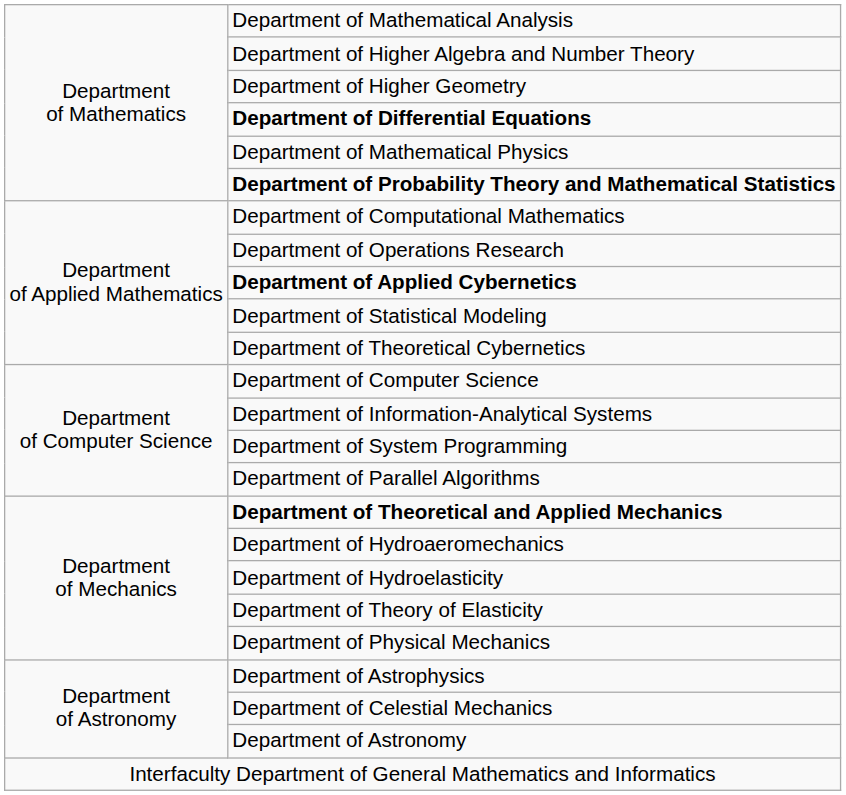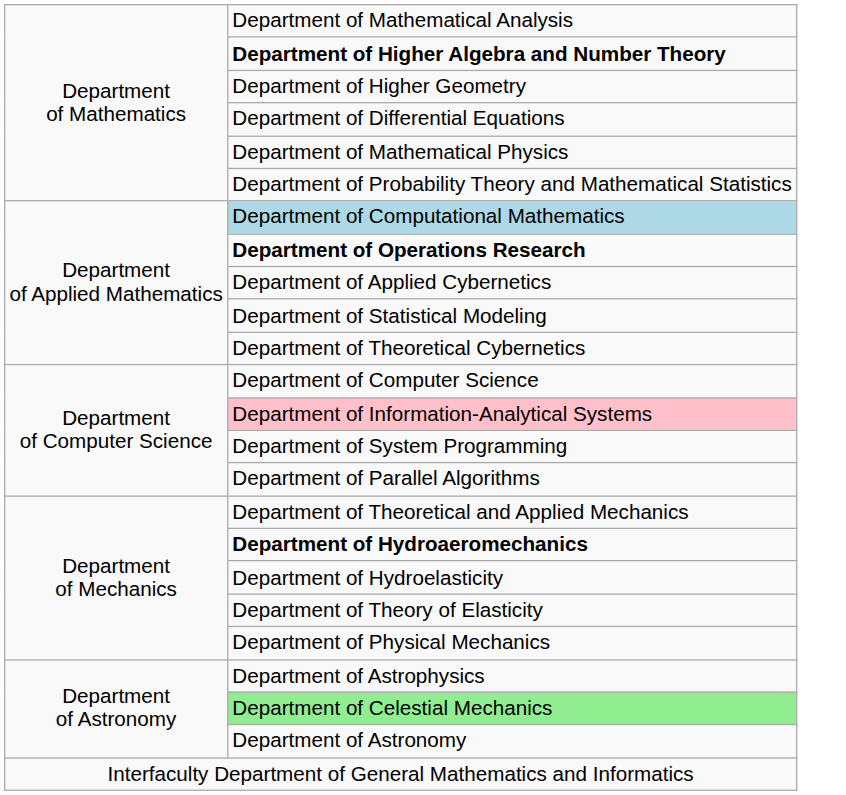(463, 53) normal -> (479, 53) bold
(412, 119) bold -> (398, 119) normal
(534, 184) bold -> (512, 184) normal
(428, 217) no background -> (428, 217) lightblue background
(398, 250) normal -> (409, 250) bold
(405, 282) bold -> (392, 282) normal
(442, 413) no background -> (442, 413) pink background
(477, 511) bold -> (460, 511) normal
(398, 544) normal -> (410, 544) bold
(392, 708) no background -> (392, 708) lightgreen background
